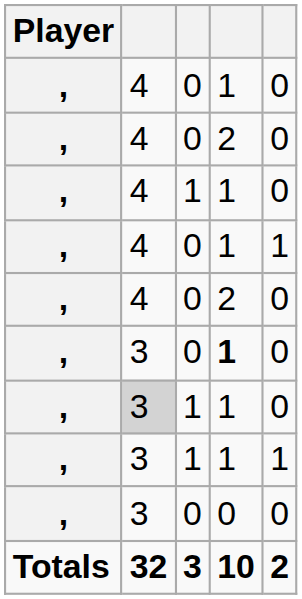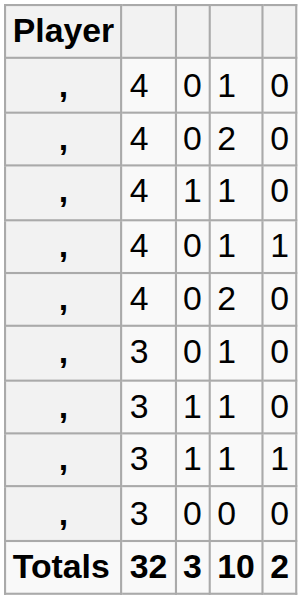(227, 352) bold -> (227, 352) normal
(139, 406) lightgrey background -> (139, 406) no background
